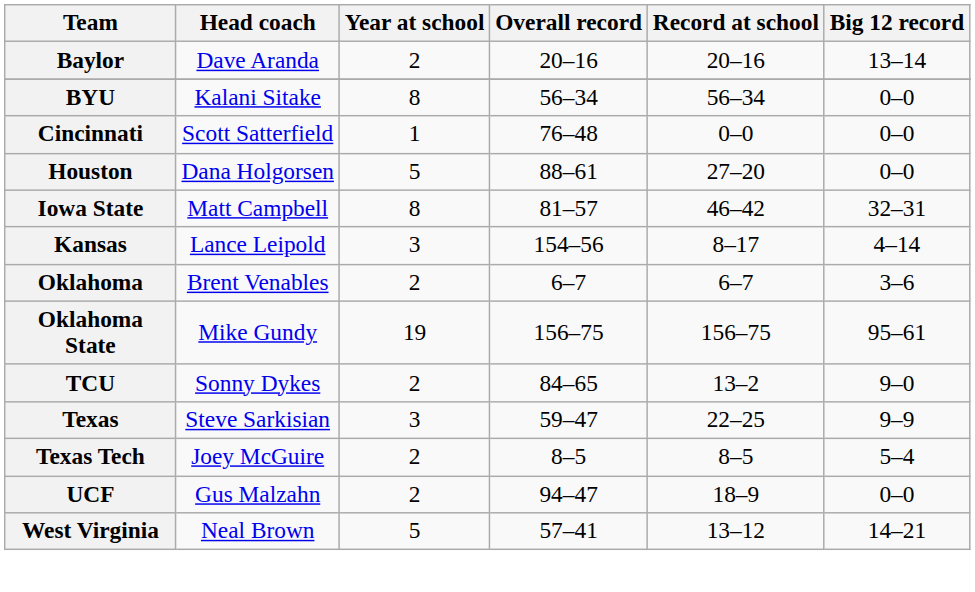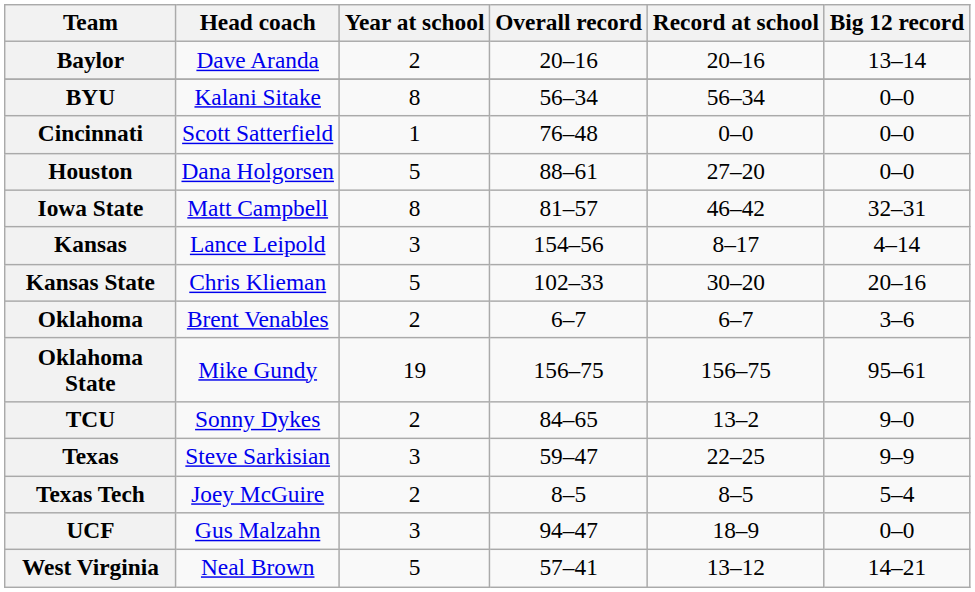+ row: (90, 282)
(415, 493) 2 -> (415, 530) 3
